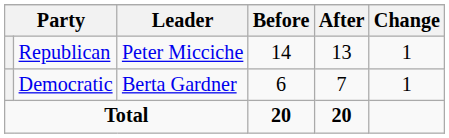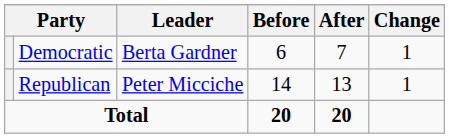rows swapped: (64, 52) <-> (66, 84)
